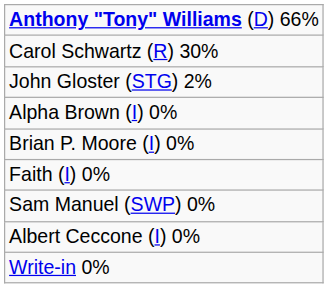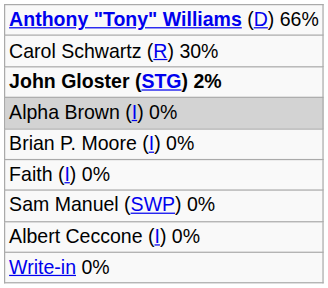(111, 81) normal -> (115, 81) bold
(93, 112) no background -> (93, 112) lightgrey background
